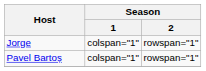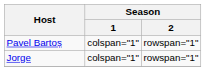rows swapped: (19, 43) <-> (34, 58)
